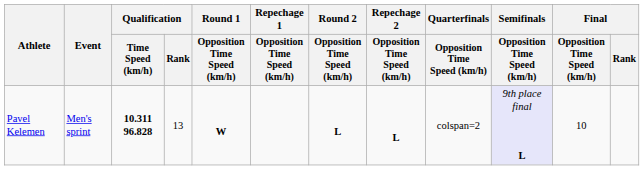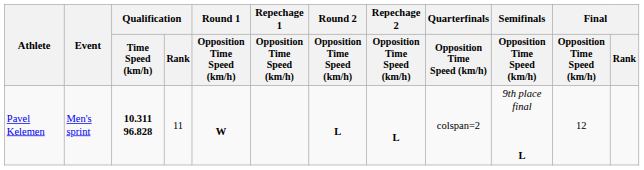(178, 125) 13 -> (178, 125) 11
(522, 125) lavender background -> (522, 125) no background
(581, 125) 10 -> (581, 125) 12
